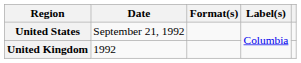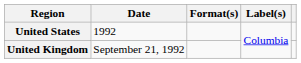(139, 31) September 21, 1992 -> (105, 31) 1992
(105, 49) 1992 -> (139, 49) September 21, 1992
